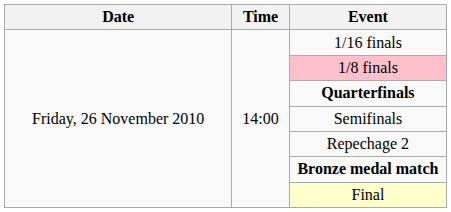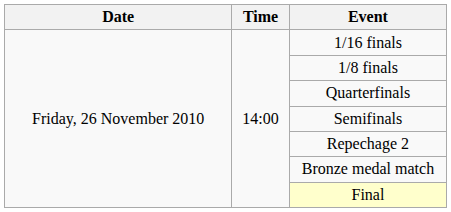(368, 67) pink background -> (368, 67) no background
(368, 93) bold -> (368, 93) normal
(368, 169) bold -> (368, 169) normal
